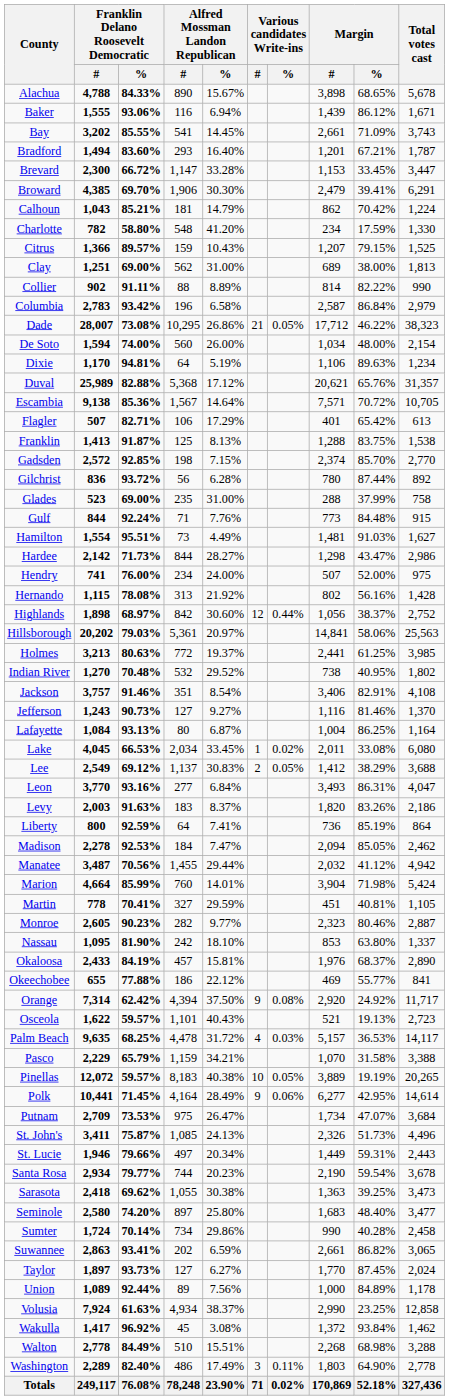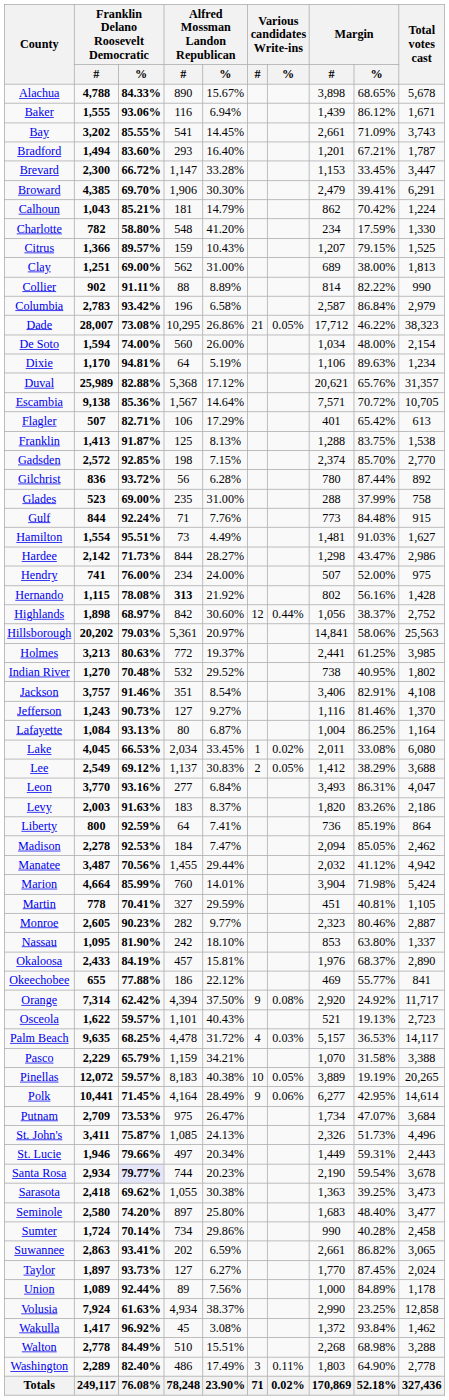(183, 595) normal -> (183, 595) bold
(141, 1173) no background -> (141, 1173) lavender background
